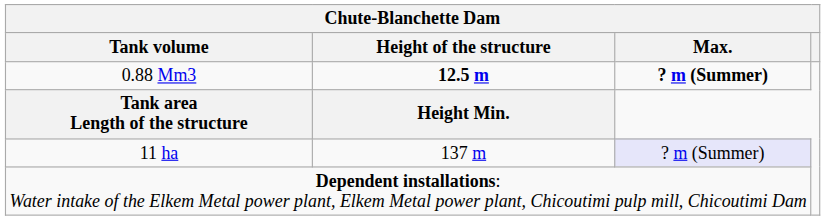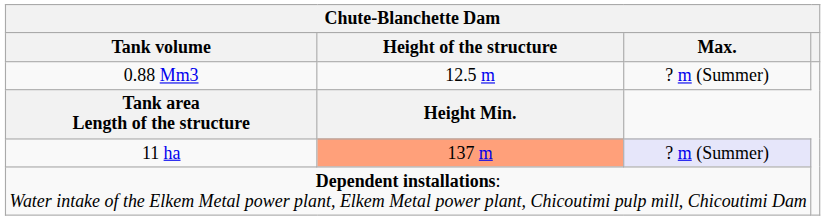(463, 75) bold -> (470, 75) normal
(713, 75) bold -> (717, 75) normal
(463, 152) no background -> (470, 152) lightsalmon background
